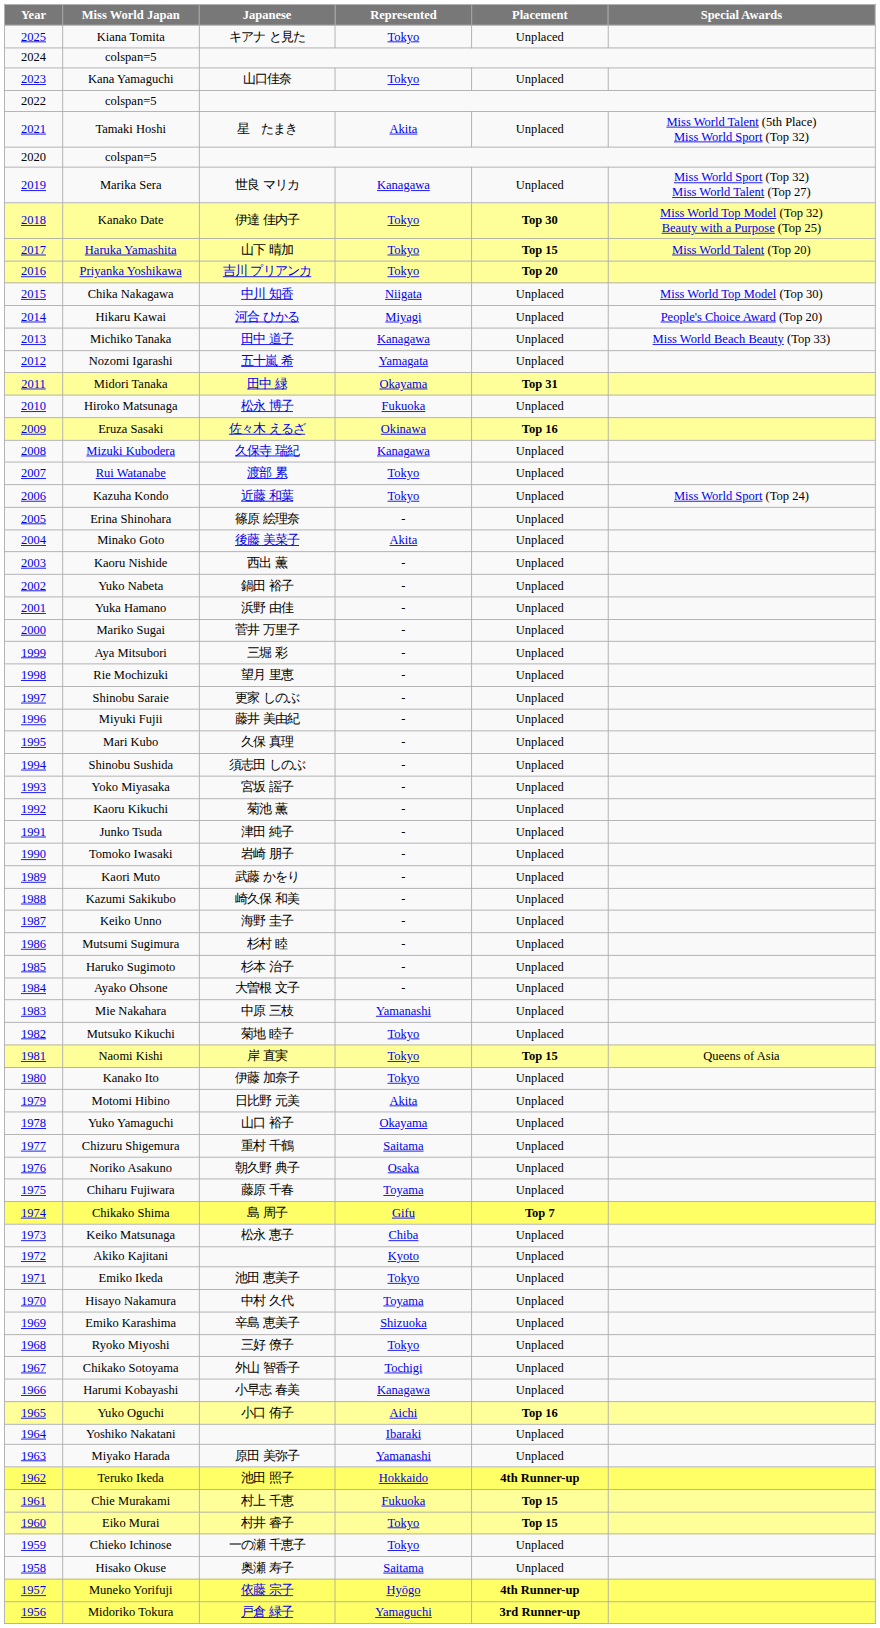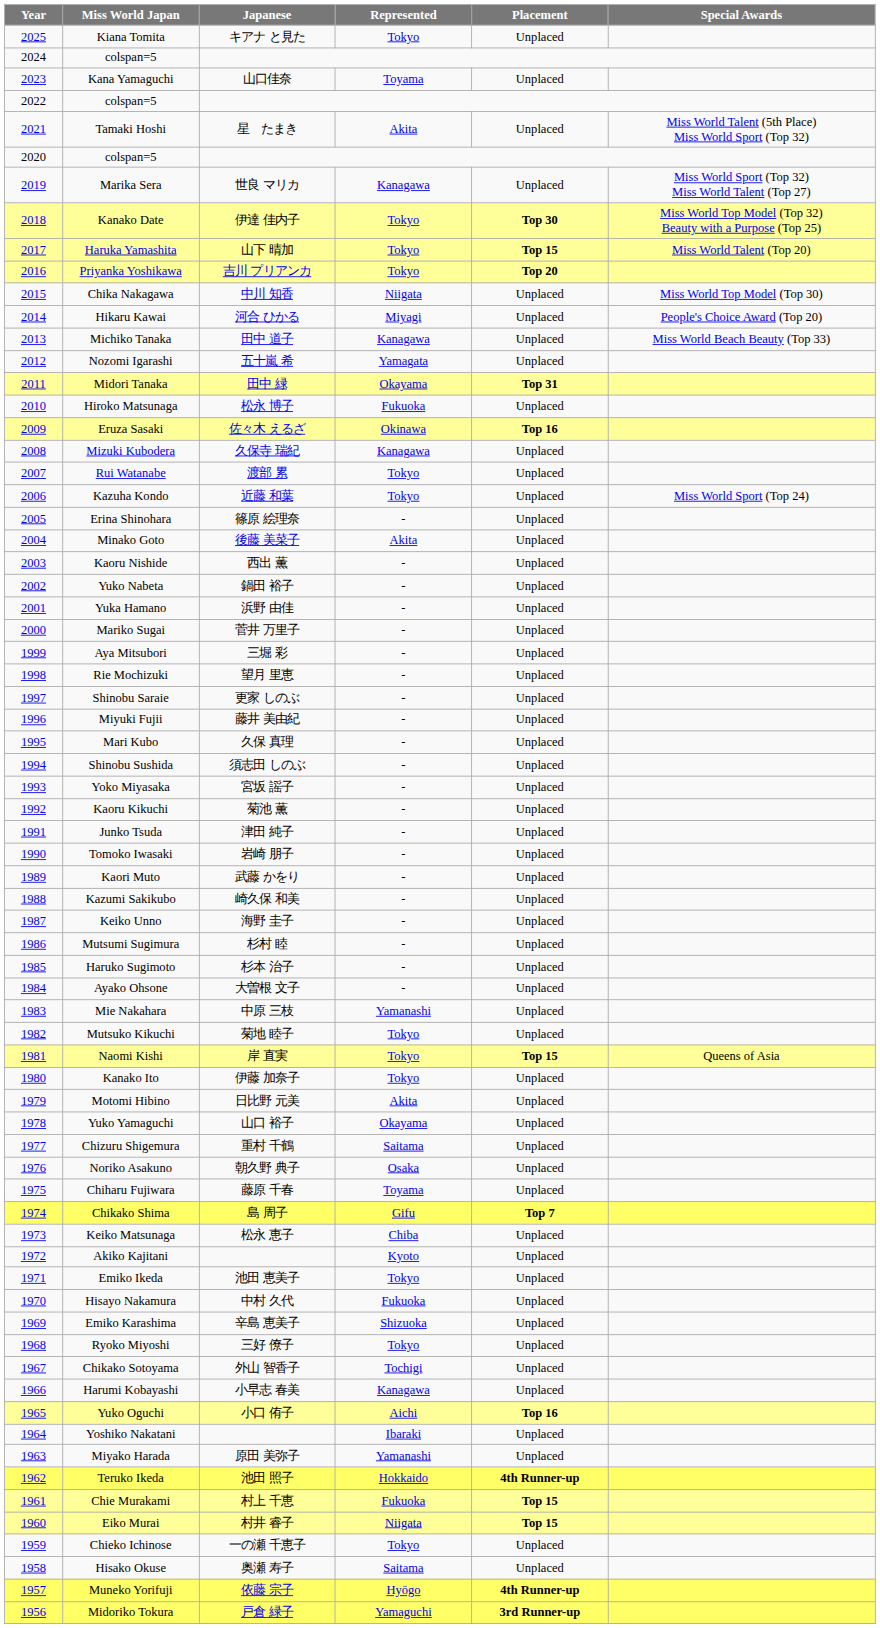(403, 79) Tokyo -> (403, 79) Toyama
(403, 1301) Toyama -> (403, 1301) Fukuoka
(403, 1523) Tokyo -> (403, 1523) Niigata
